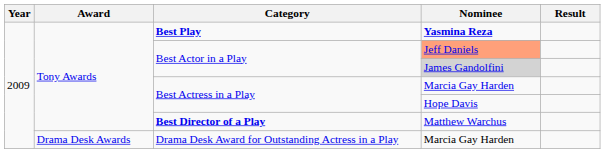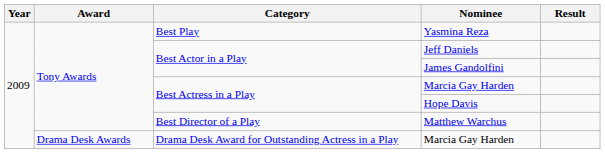(178, 31) bold -> (177, 31) normal
(458, 31) bold -> (456, 31) normal
(451, 49) lightsalmon background -> (451, 49) no background
(464, 67) lightgrey background -> (464, 67) no background
(211, 121) bold -> (208, 121) normal
